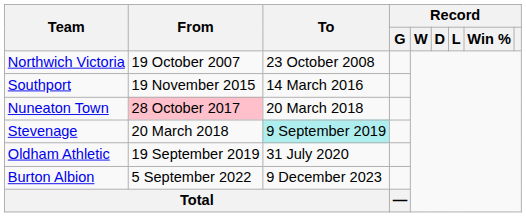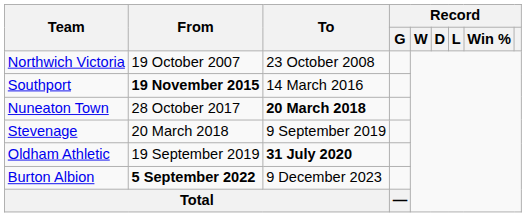(194, 85) normal -> (196, 85) bold
(186, 108) pink background -> (186, 108) no background
(315, 108) normal -> (316, 108) bold
(326, 131) paleturquoise background -> (326, 131) no background
(307, 154) normal -> (309, 154) bold
(191, 177) normal -> (194, 177) bold
